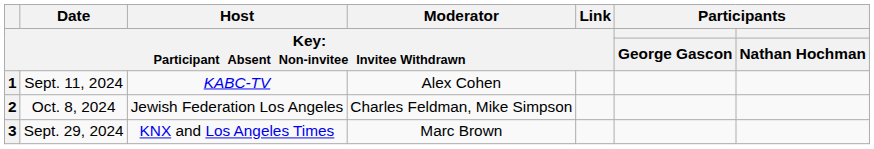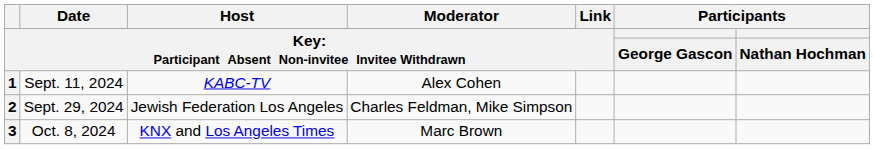(74, 107) Oct. 8, 2024 -> (74, 107) Sept. 29, 2024
(74, 131) Sept. 29, 2024 -> (74, 131) Oct. 8, 2024
